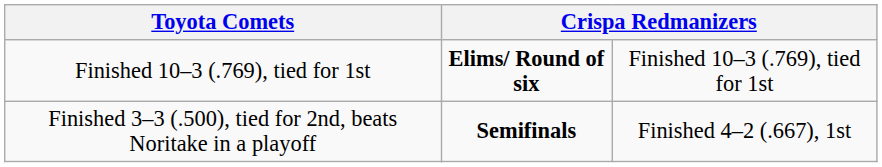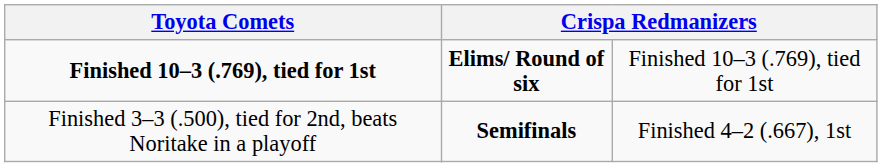(223, 70) normal -> (223, 70) bold
